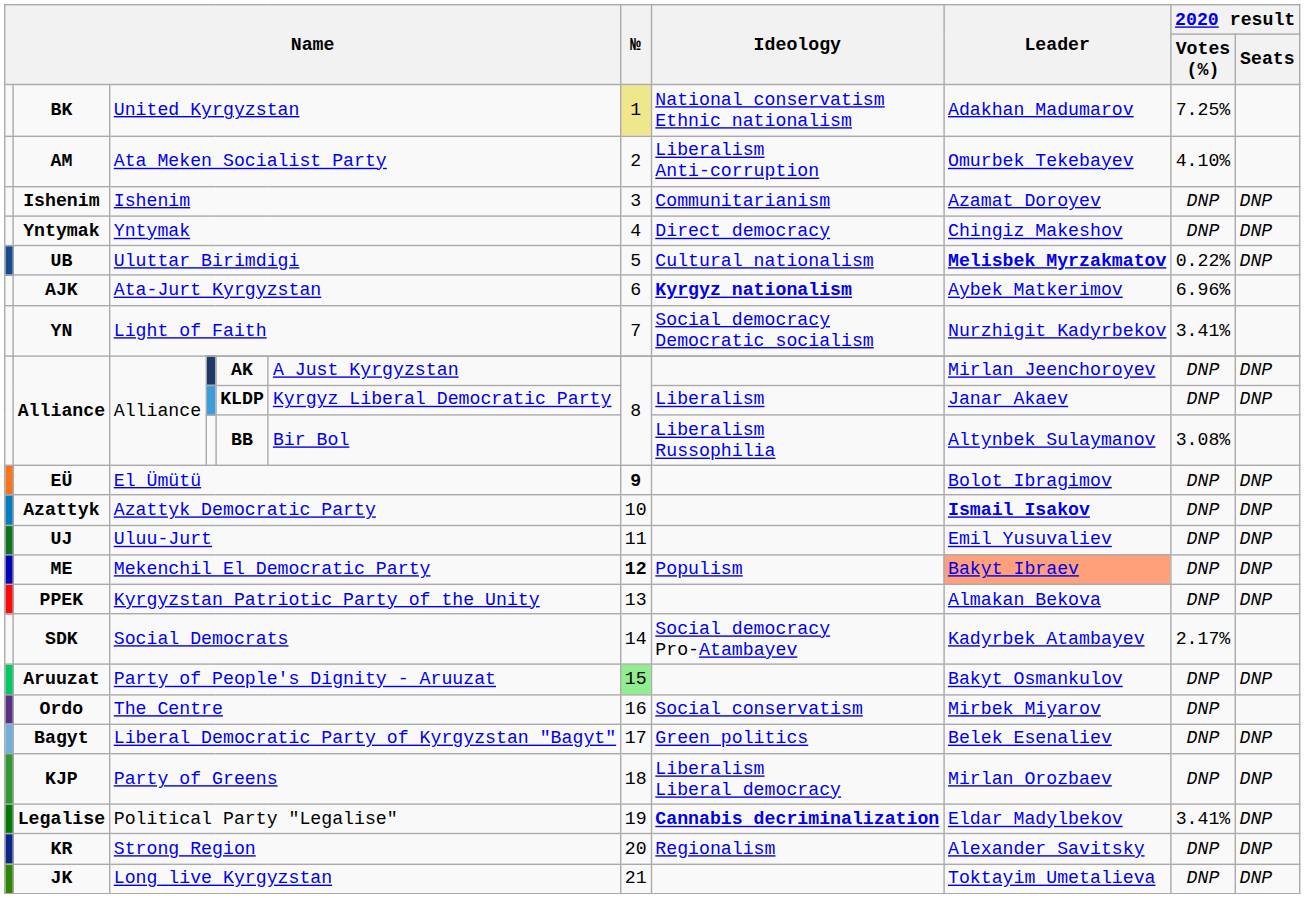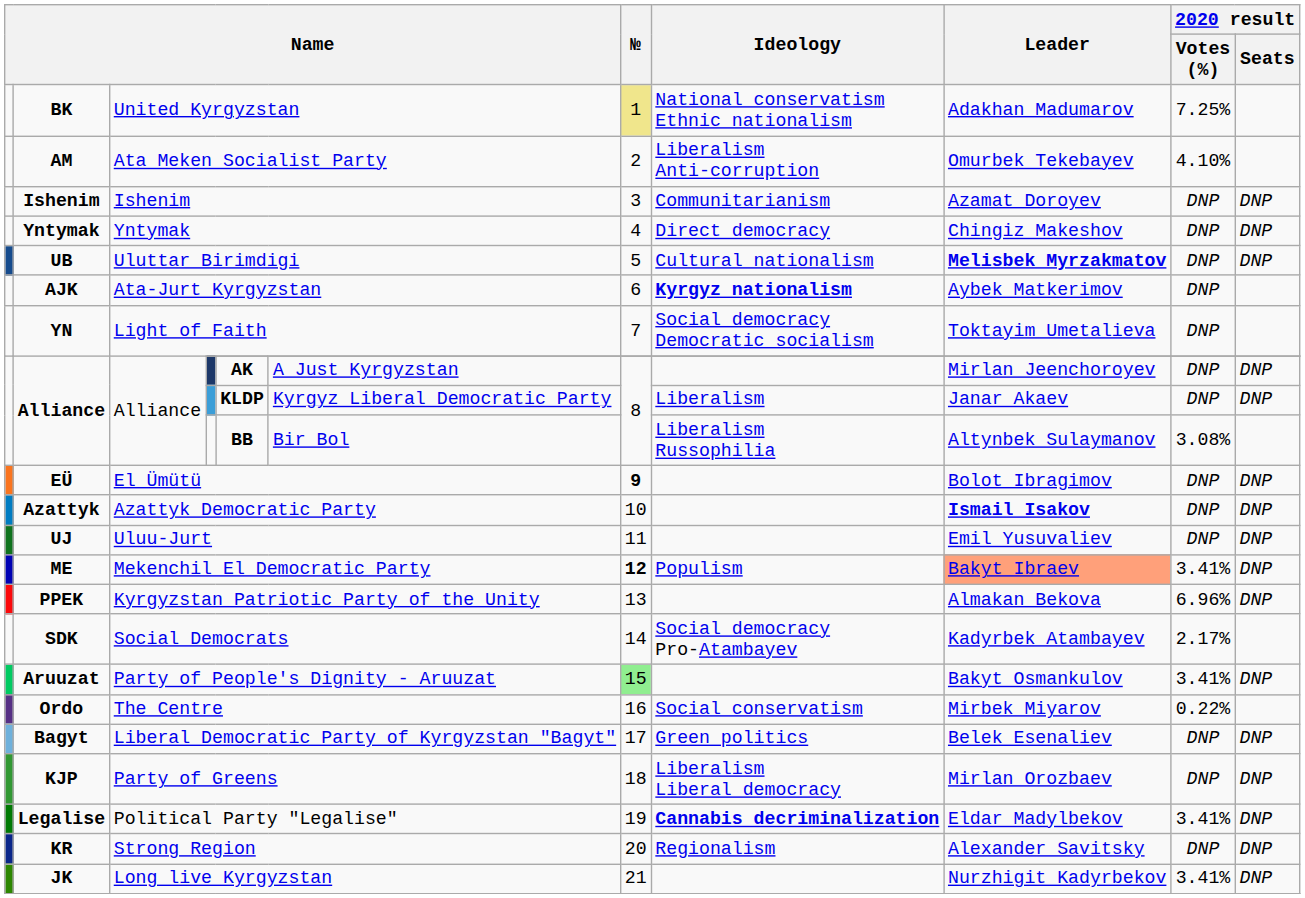(1203, 261) 0.22% -> (1203, 261) DNP
(1203, 290) 6.96% -> (1203, 290) DNP
(1057, 330) Nurzhigit Kadyrbekov -> (1052, 330) Toktayim Umetalieva
(1203, 330) 3.41% -> (1203, 330) DNP
(1203, 569) DNP -> (1203, 569) 3.41%
(1203, 599) DNP -> (1203, 599) 6.96%
(1203, 679) DNP -> (1203, 679) 3.41%
(1203, 709) DNP -> (1203, 709) 0.22%
(1052, 878) Toktayim Umetalieva -> (1057, 878) Nurzhigit Kadyrbekov
(1203, 878) DNP -> (1203, 878) 3.41%
